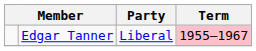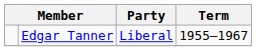(214, 36) pink background -> (214, 36) no background
